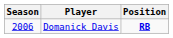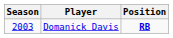(23, 26) 2006 -> (23, 26) 2003
